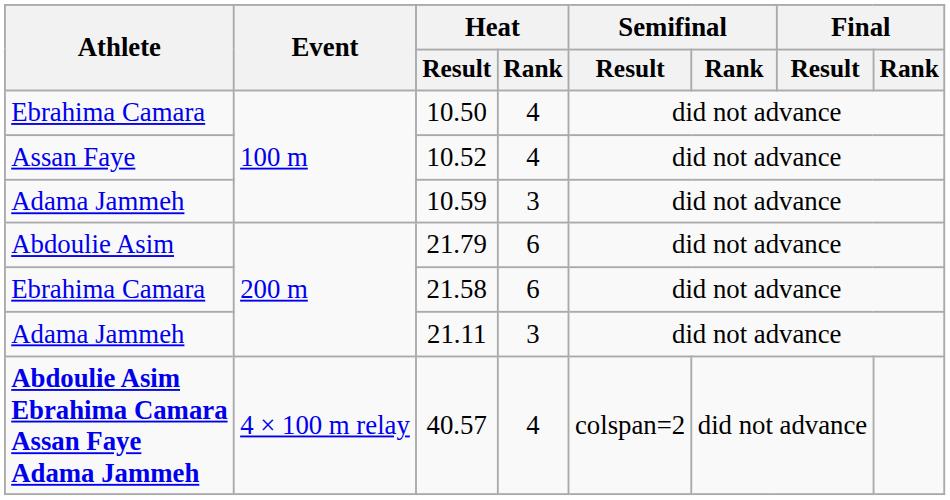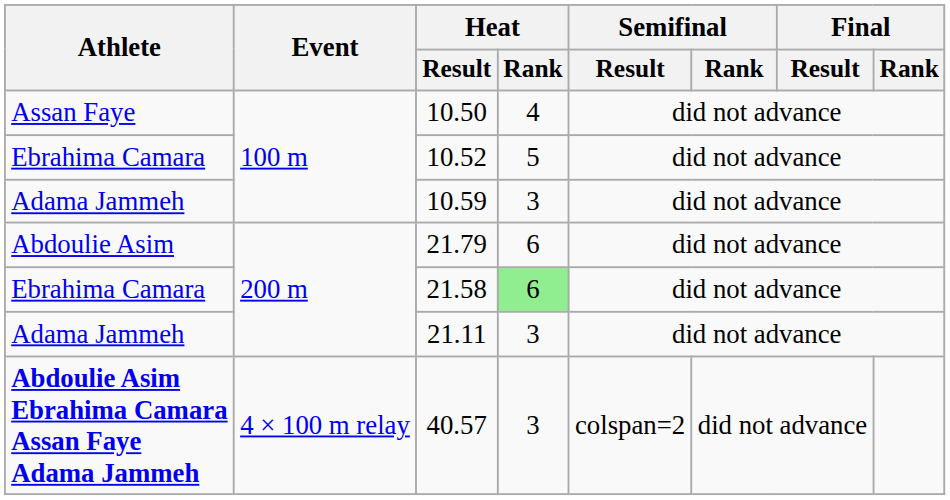(108, 112) Ebrahima Camara -> (73, 112) Assan Faye
(73, 157) Assan Faye -> (108, 157) Ebrahima Camara
(533, 157) 4 -> (533, 157) 5
(533, 289) no background -> (533, 289) lightgreen background
(533, 425) 4 -> (533, 425) 3
